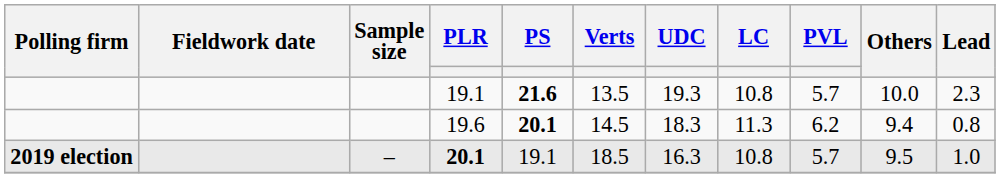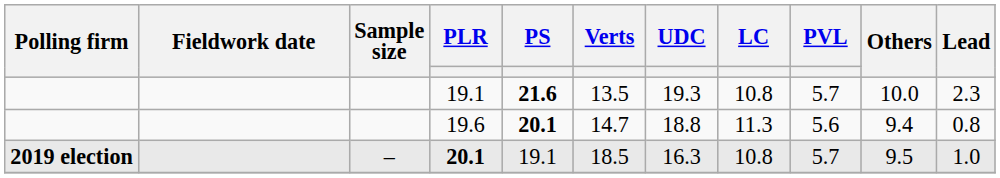(610, 125) 14.5 -> (610, 125) 14.7
(682, 125) 18.3 -> (682, 125) 18.8
(826, 125) 6.2 -> (826, 125) 5.6
